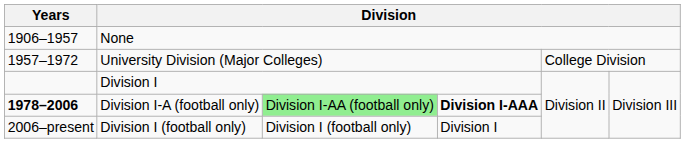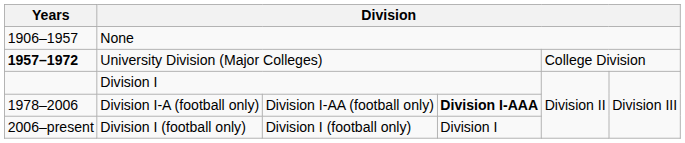(43, 60) normal -> (43, 60) bold
(43, 104) bold -> (43, 104) normal
(350, 104) lightgreen background -> (350, 104) no background
